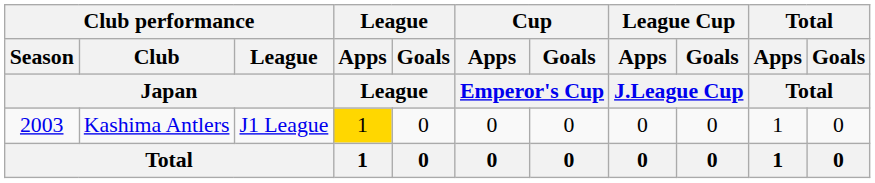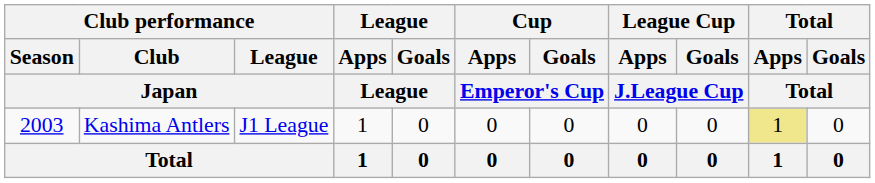(363, 125) gold background -> (363, 125) no background
(778, 125) no background -> (778, 125) khaki background
